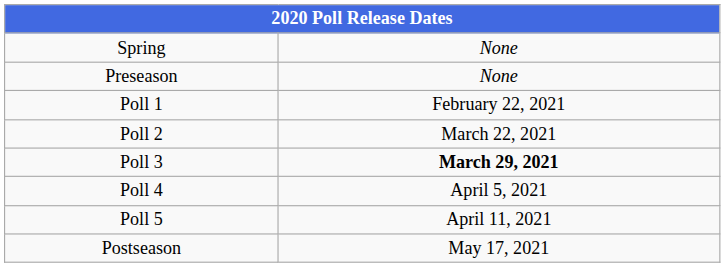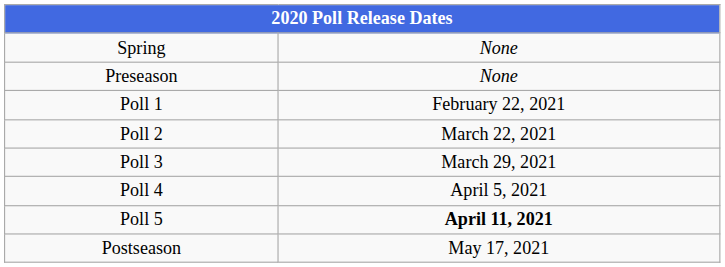(499, 162) bold -> (499, 162) normal
(499, 219) normal -> (499, 219) bold
